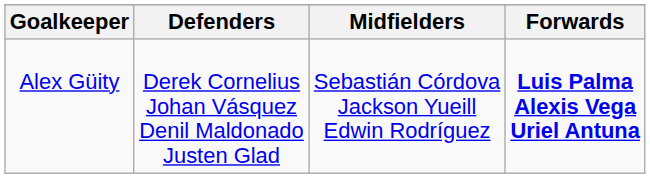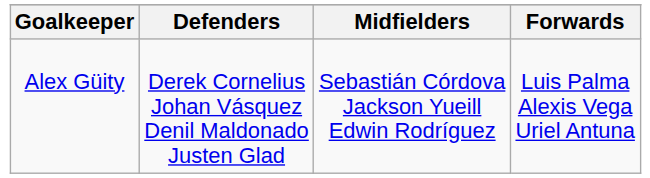(575, 105) bold -> (575, 105) normal
